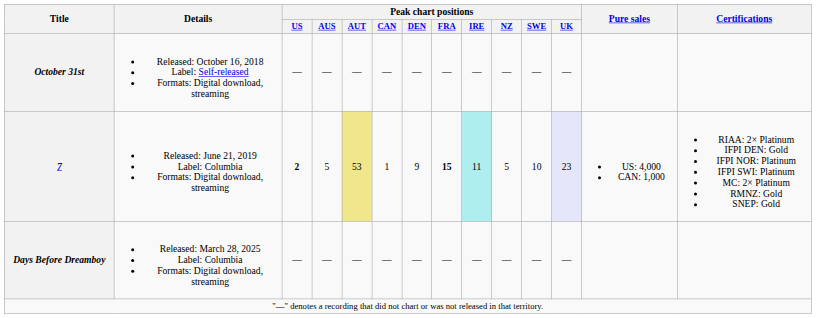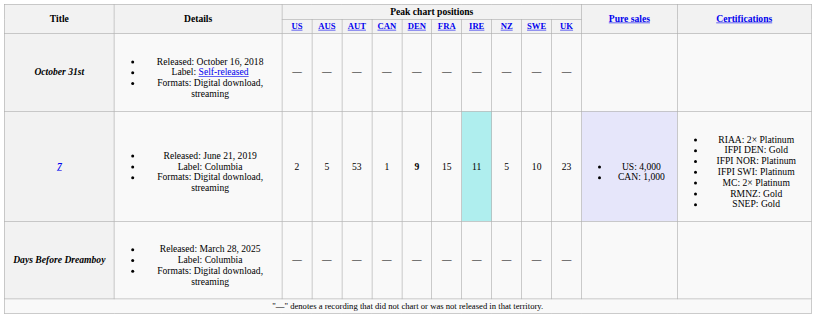(297, 166) bold -> (297, 166) normal
(357, 166) khaki background -> (357, 166) no background
(417, 166) normal -> (417, 166) bold
(447, 166) bold -> (447, 166) normal
(567, 166) lavender background -> (567, 166) no background
(629, 172) no background -> (629, 172) lavender background
